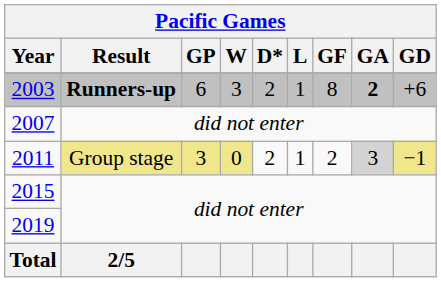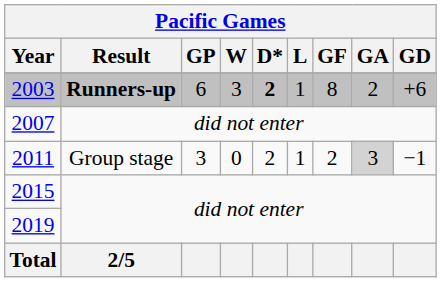(270, 89) normal -> (270, 89) bold
(373, 89) bold -> (373, 89) normal
(121, 157) khaki background -> (121, 157) no background
(201, 157) khaki background -> (201, 157) no background
(236, 157) khaki background -> (236, 157) no background
(415, 157) khaki background -> (415, 157) no background
